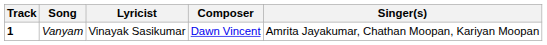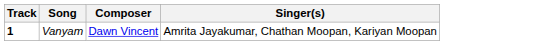- column: (137, 13)
